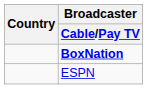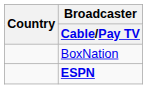(92, 53) bold -> (90, 53) normal
(78, 73) normal -> (78, 73) bold
